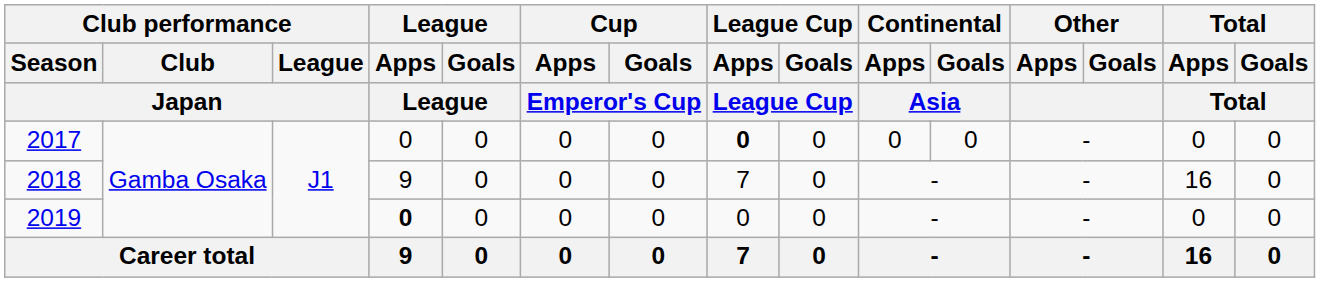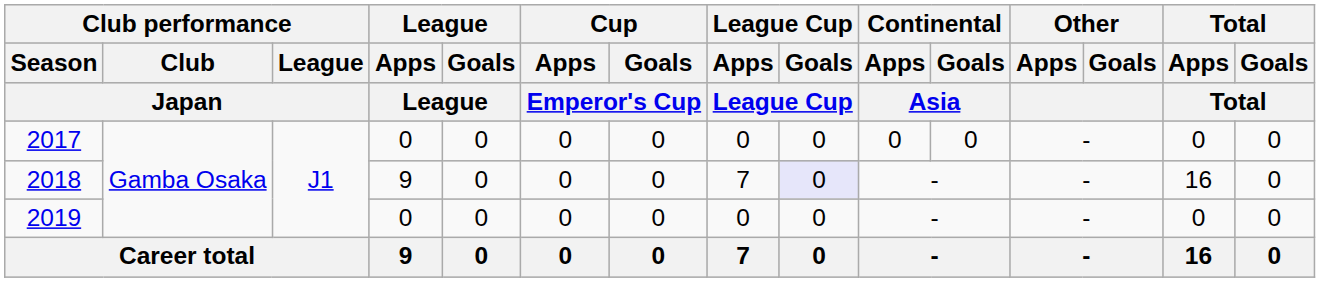(743, 140) bold -> (743, 140) normal
(819, 179) no background -> (819, 179) lavender background
(405, 218) bold -> (405, 218) normal
